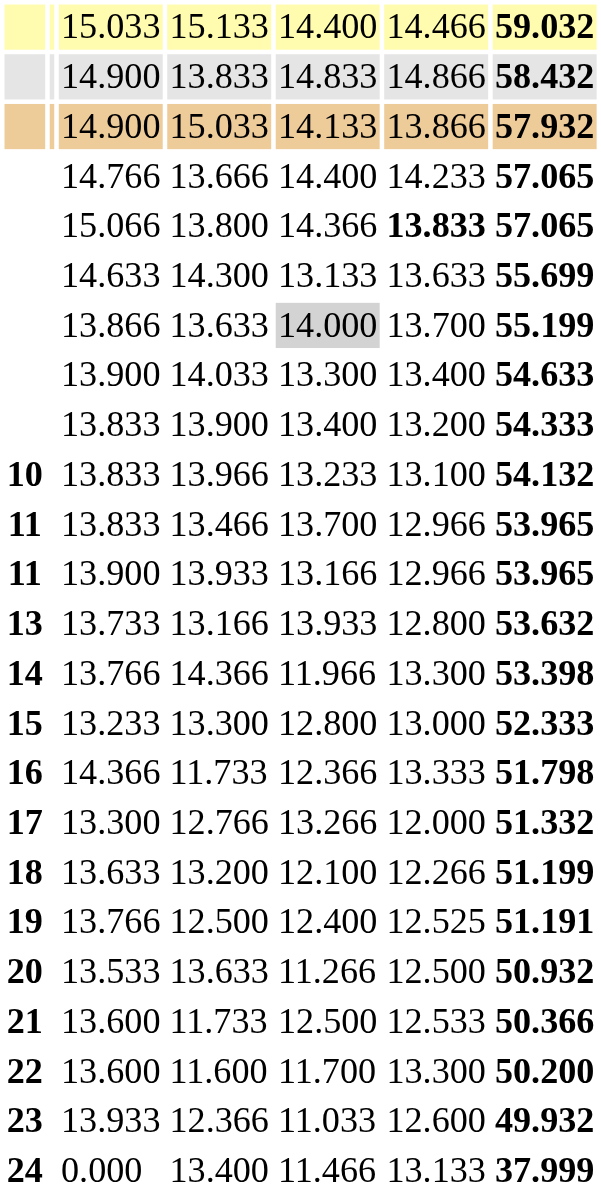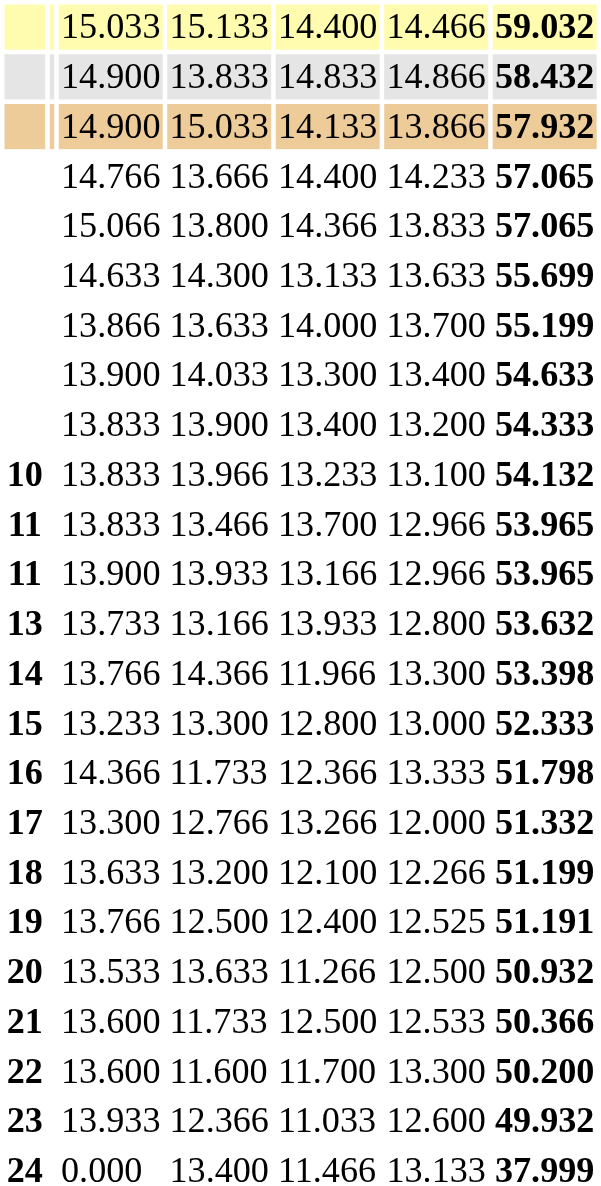(436, 225) bold -> (436, 225) normal
(328, 324) lightgrey background -> (328, 324) no background
